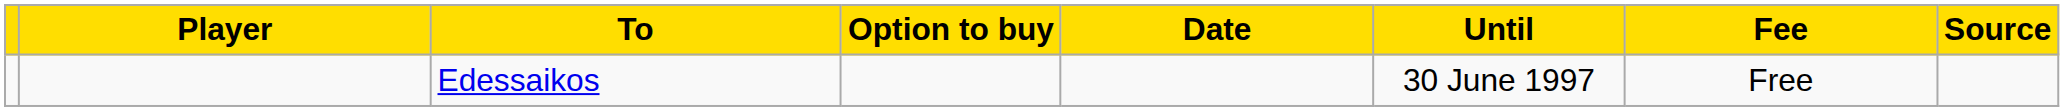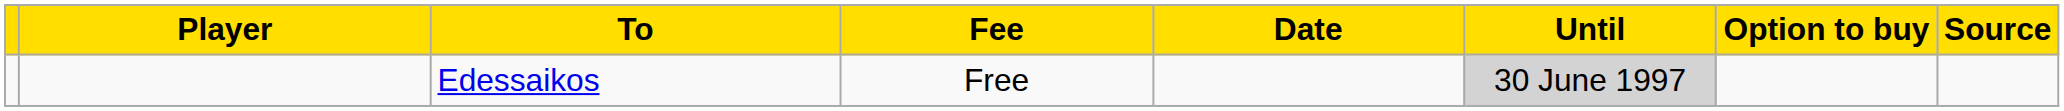columns swapped: (1781, 29) <-> (951, 29)
(1499, 79) no background -> (1590, 79) lightgrey background
